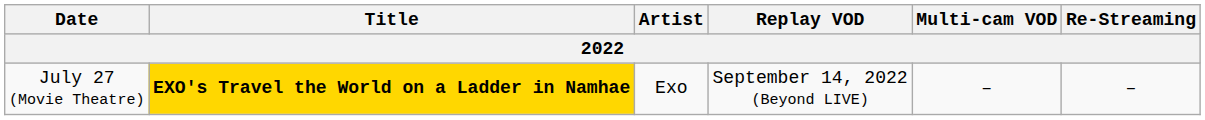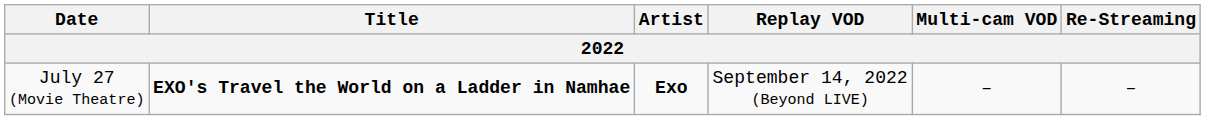(392, 89) gold background -> (392, 89) no background
(671, 89) normal -> (671, 89) bold
